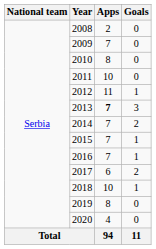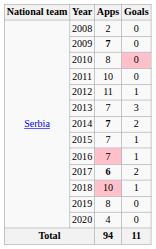(108, 44) normal -> (108, 44) bold
(136, 60) no background -> (136, 60) pink background
(108, 108) bold -> (108, 108) normal
(108, 124) normal -> (108, 124) bold
(108, 156) no background -> (108, 156) pink background
(108, 172) normal -> (108, 172) bold
(108, 188) no background -> (108, 188) pink background
